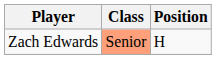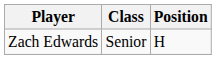(126, 41) lightsalmon background -> (126, 41) no background
